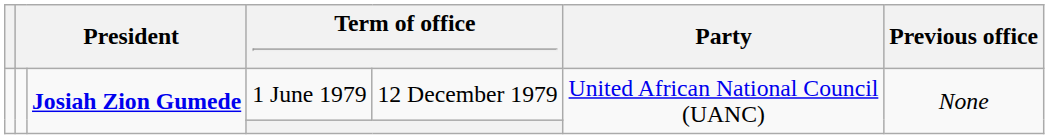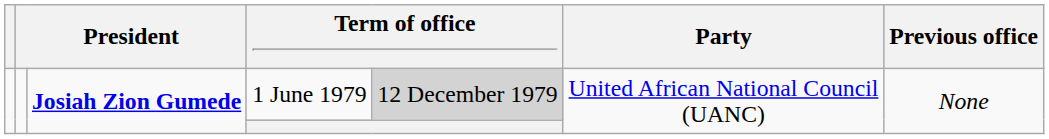(468, 94) no background -> (468, 94) lightgrey background
